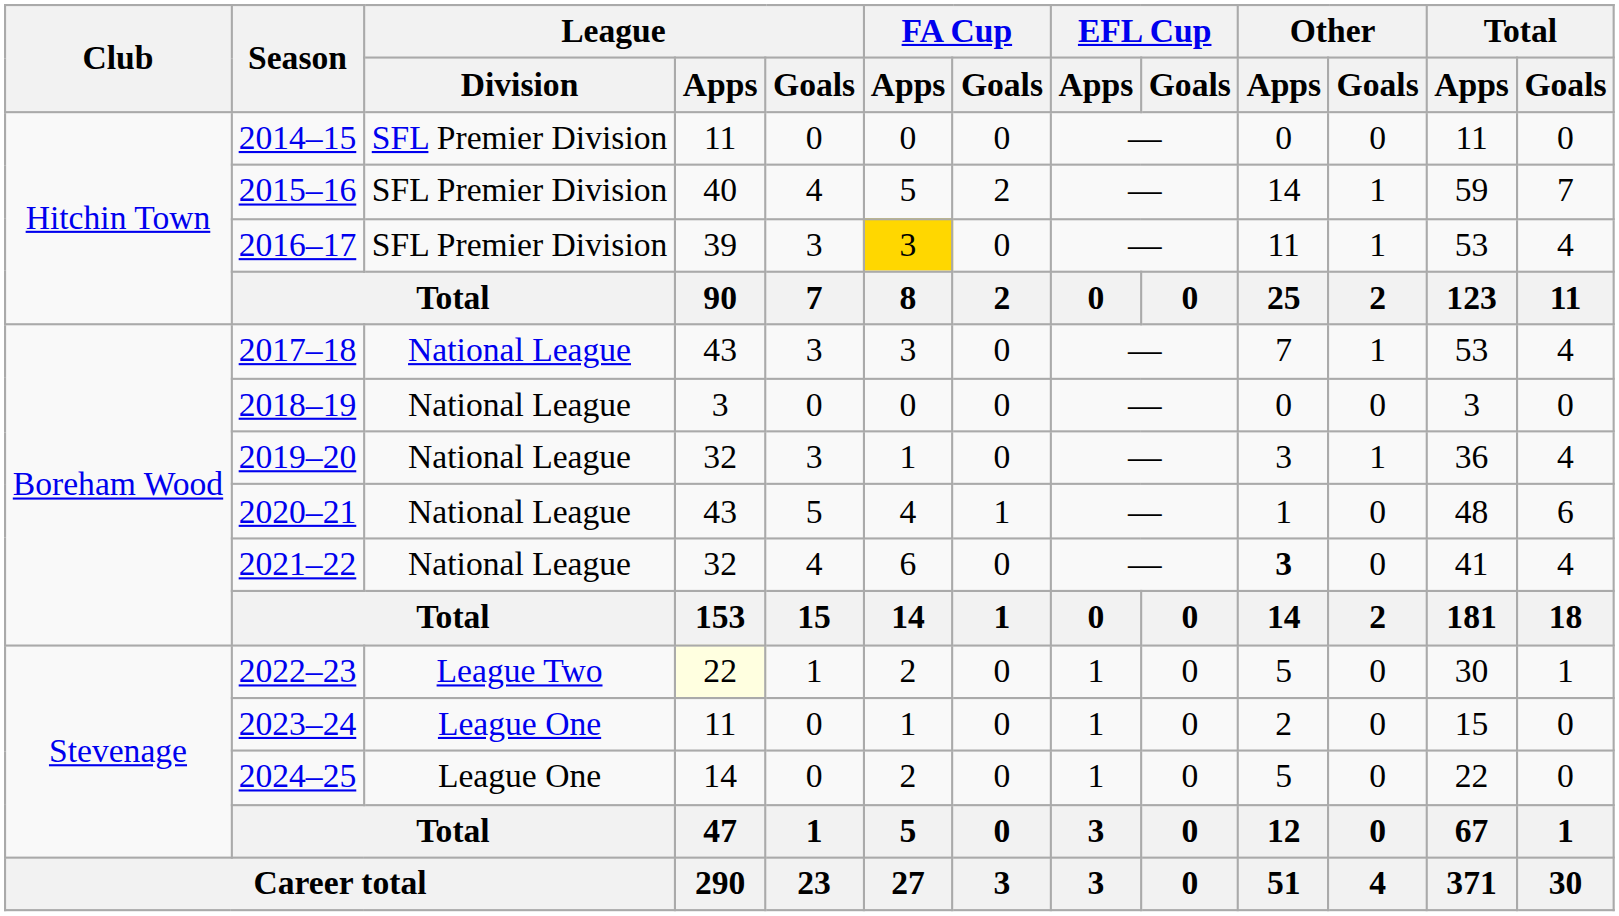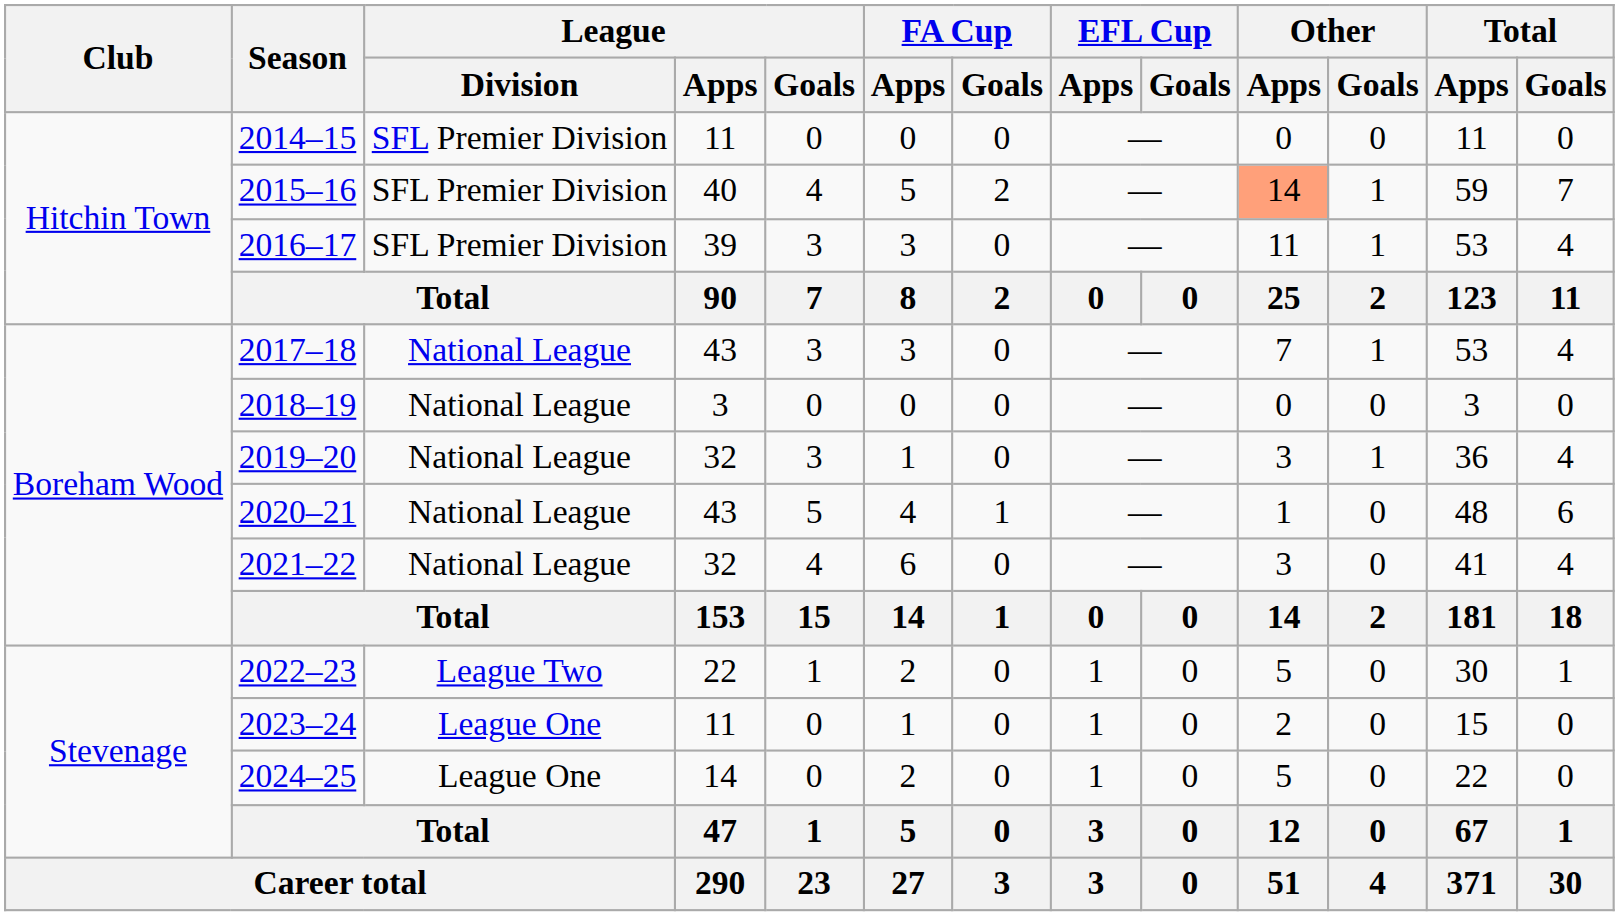(1284, 191) no background -> (1284, 191) lightsalmon background
(908, 244) gold background -> (908, 244) no background
(1284, 564) bold -> (1284, 564) normal
(720, 670) lightyellow background -> (720, 670) no background
